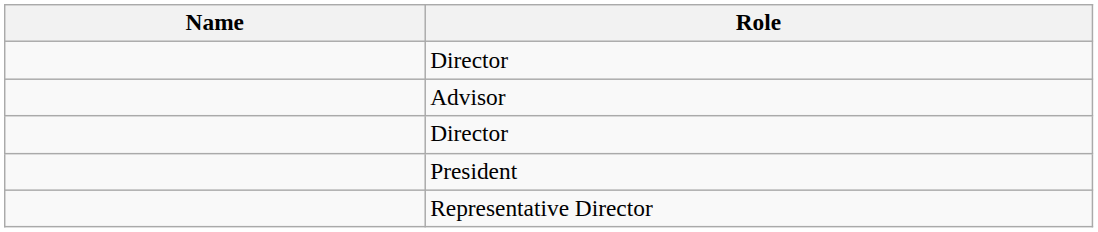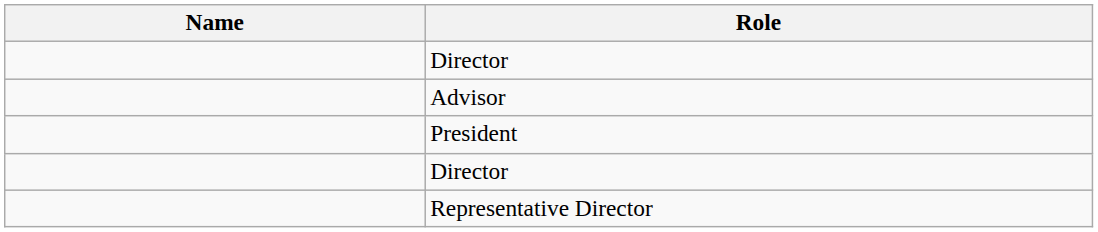(469, 134) Director -> (474, 134) President
(474, 171) President -> (469, 171) Director
